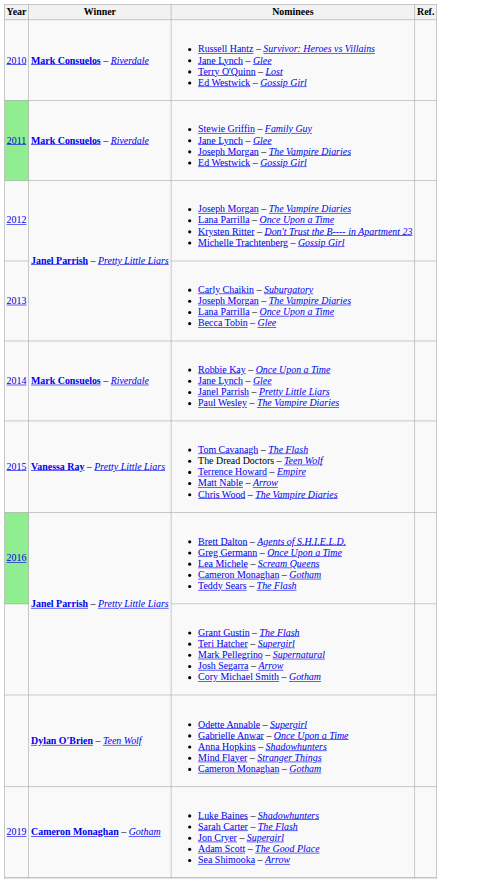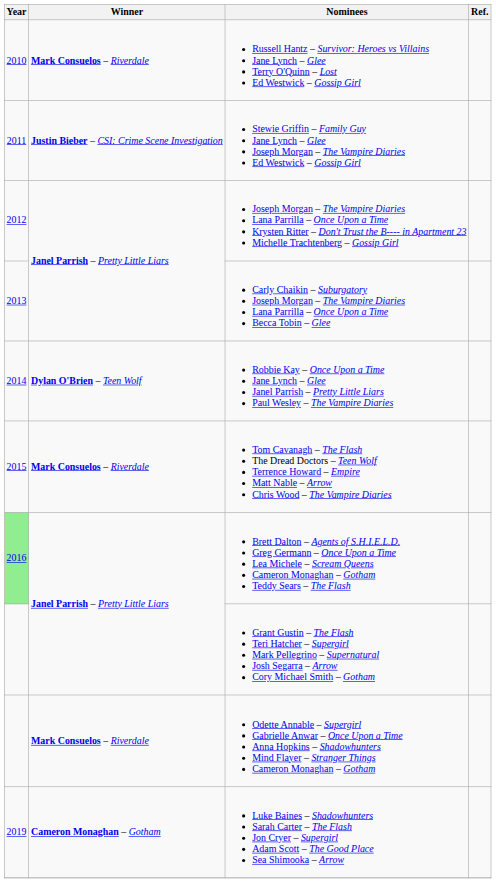(17, 140) lightgreen background -> (17, 140) no background
(90, 140) Mark Consuelos – Riverdale -> (127, 140) Justin Bieber – CSI: Crime Scene Investigation
(90, 381) Mark Consuelos – Riverdale -> (86, 381) Dylan O'Brien – Teen Wolf
(98, 466) Vanessa Ray – Pretty Little Liars -> (90, 466) Mark Consuelos – Riverdale
(86, 741) Dylan O'Brien – Teen Wolf -> (90, 741) Mark Consuelos – Riverdale
